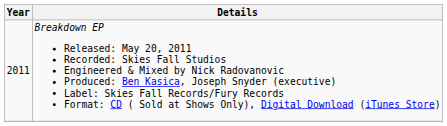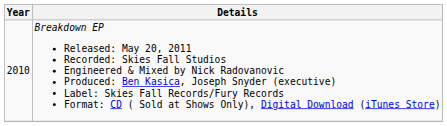(18, 71) 2011 -> (18, 71) 2010
